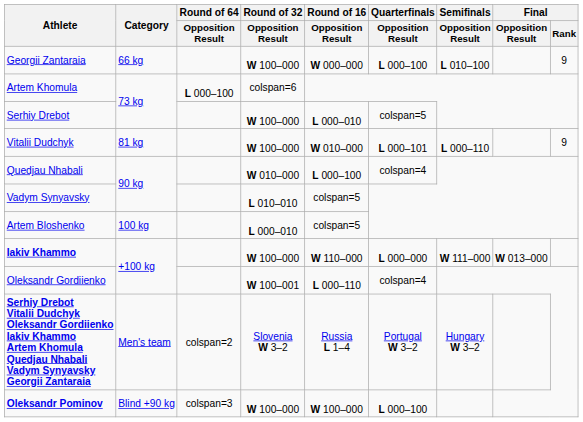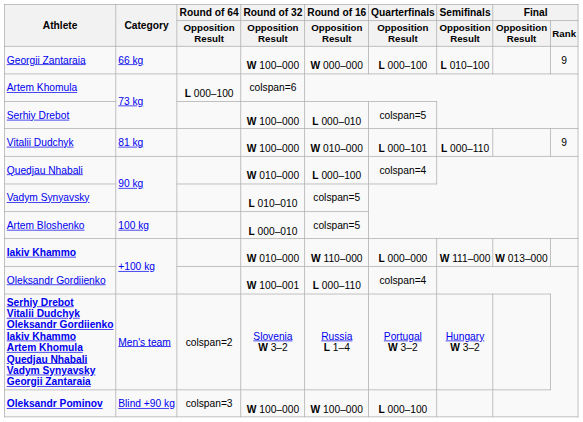(273, 259) W 100–000 -> (273, 259) W 010–000
